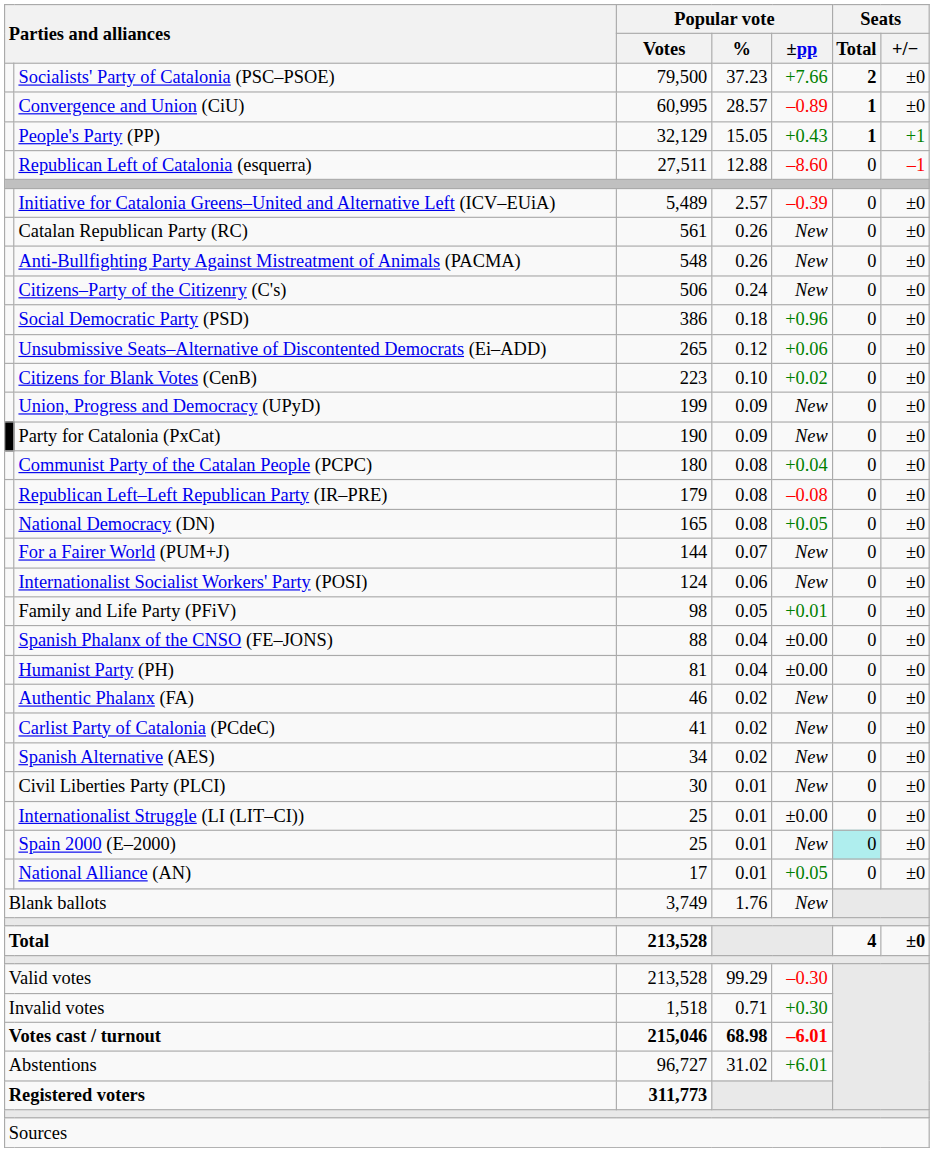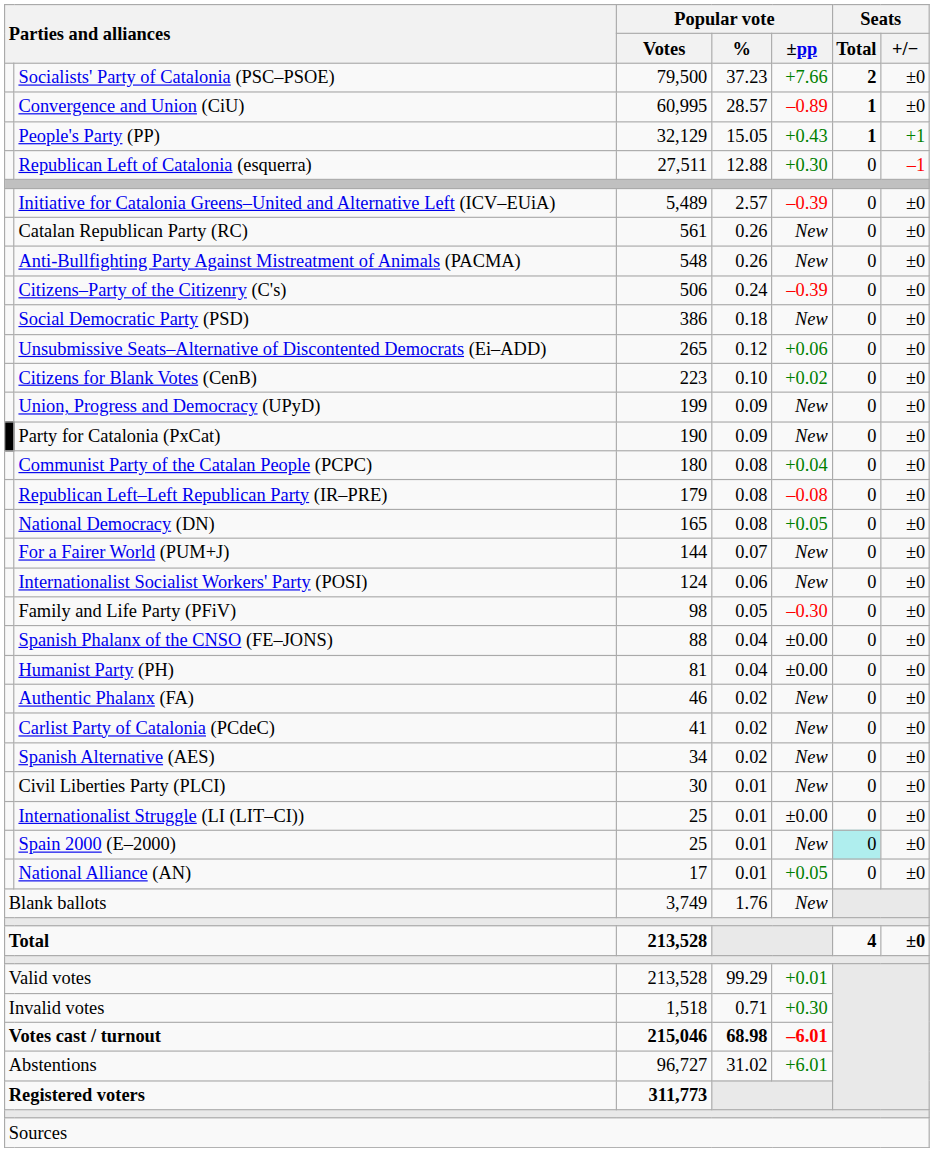(807, 164) –8.60 -> (806, 164) +0.30
(811, 290) New -> (807, 290) –0.39
(806, 319) +0.96 -> (811, 319) New
(806, 611) +0.01 -> (807, 611) –0.30
(807, 978) –0.30 -> (806, 978) +0.01
